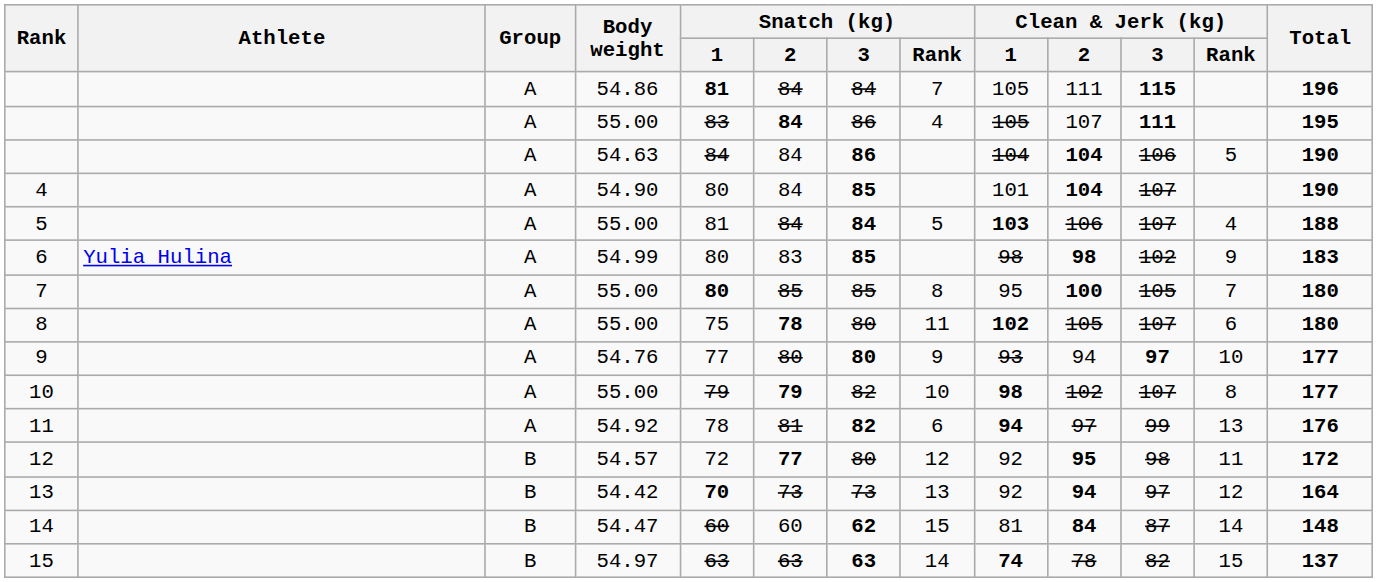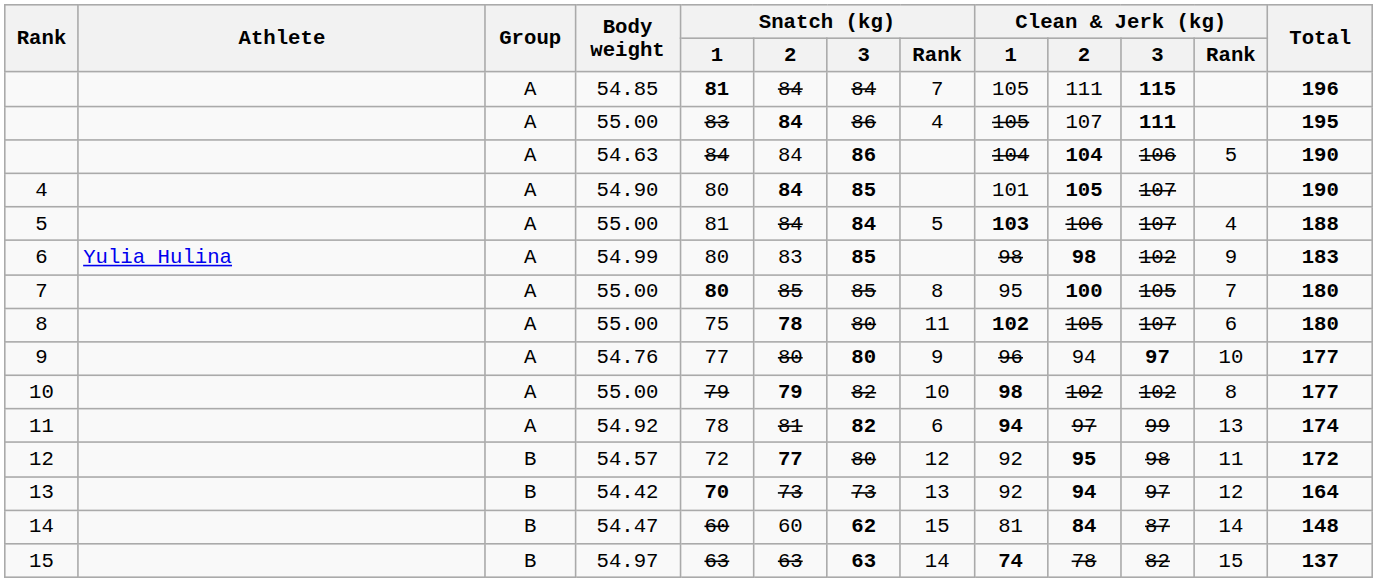(628, 89) 54.86 -> (628, 89) 54.85
(790, 190) normal -> (790, 190) bold
(1084, 190) 104 -> (1084, 190) 105
(1011, 359) 93 -> (1011, 359) 96
(1157, 392) 107 -> (1157, 392) 102
(1320, 426) 176 -> (1320, 426) 174
